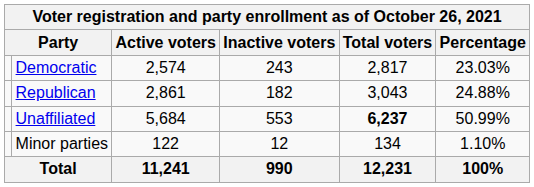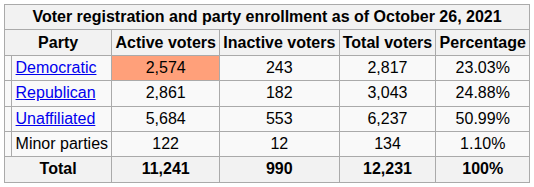(166, 67) no background -> (166, 67) lightsalmon background
(387, 118) bold -> (387, 118) normal
